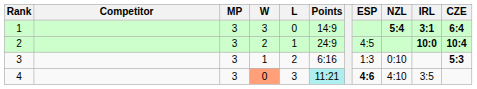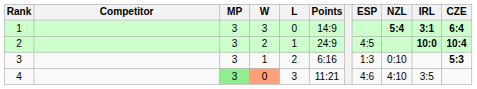(235, 76) no background -> (235, 76) lightgreen background
(327, 76) paleturquoise background -> (327, 76) no background
(367, 76) bold -> (367, 76) normal
